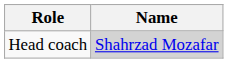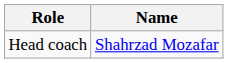(157, 44) lightgrey background -> (157, 44) no background
